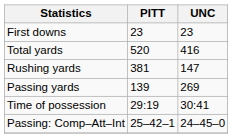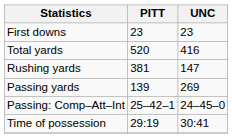rows swapped: (66, 123) <-> (56, 105)
